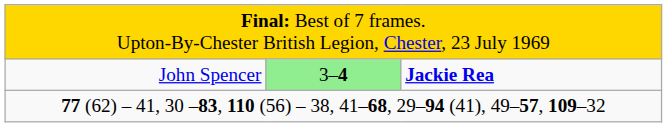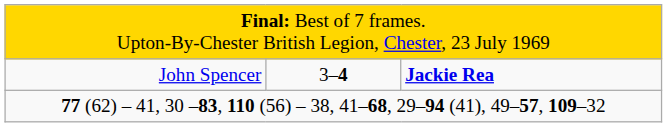(333, 74) lightgreen background -> (333, 74) no background
